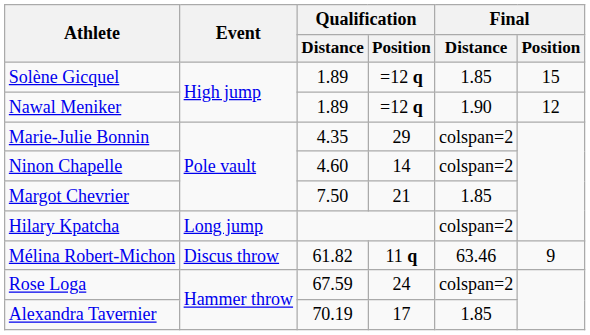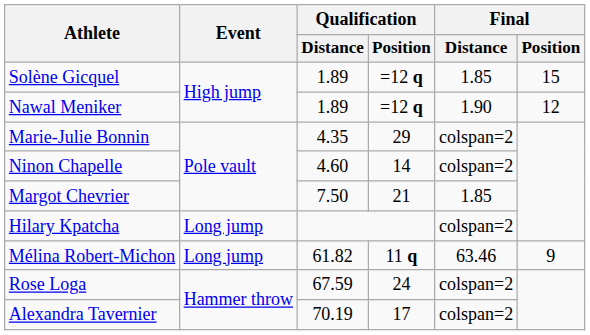(231, 255) Discus throw -> (223, 255) Long jump
(476, 315) 1.85 -> (476, 315) colspan=2
